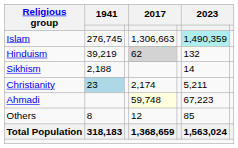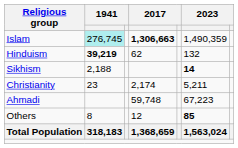(104, 38) no background -> (104, 38) paleturquoise background
(153, 38) normal -> (153, 38) bold
(205, 38) paleturquoise background -> (205, 38) no background
(102, 54) normal -> (102, 54) bold
(136, 54) lightgrey background -> (136, 54) no background
(189, 69) normal -> (189, 69) bold
(92, 85) lightblue background -> (92, 85) no background
(146, 100) lightyellow background -> (146, 100) no background
(189, 116) normal -> (189, 116) bold
